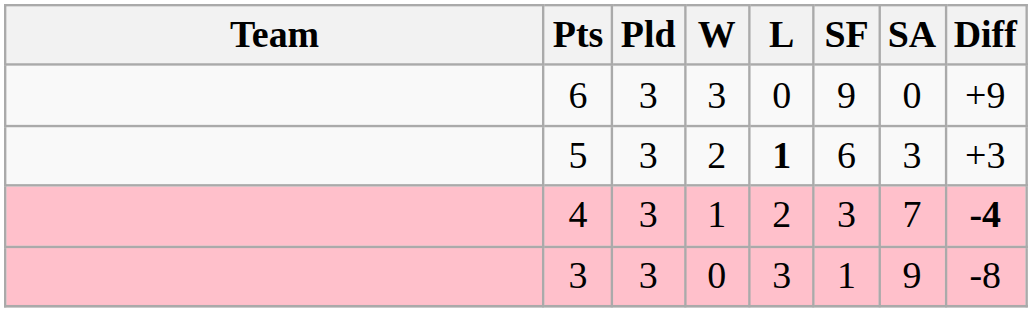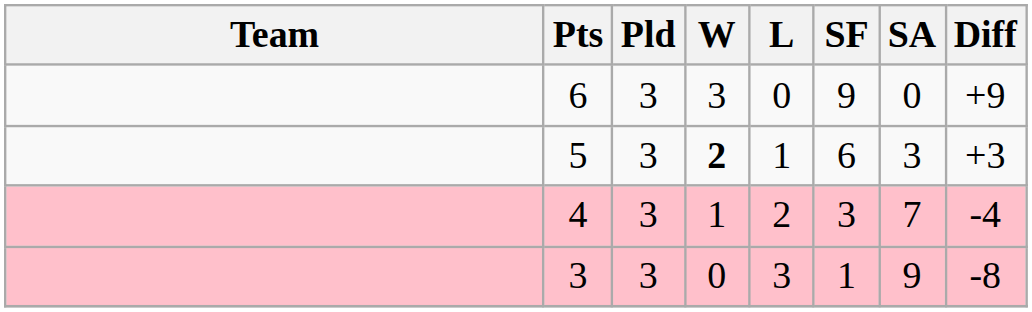(717, 154) normal -> (717, 154) bold
(782, 154) bold -> (782, 154) normal
(985, 214) bold -> (985, 214) normal
